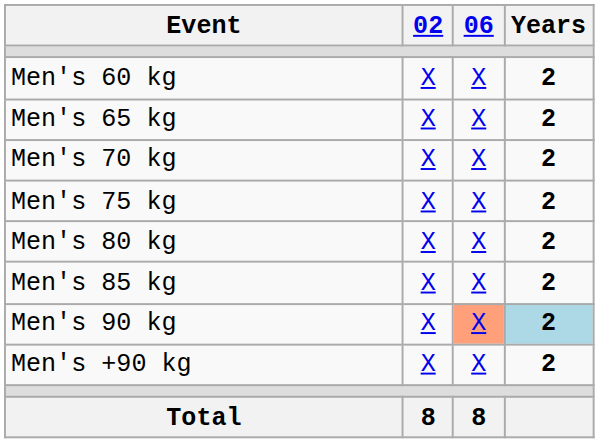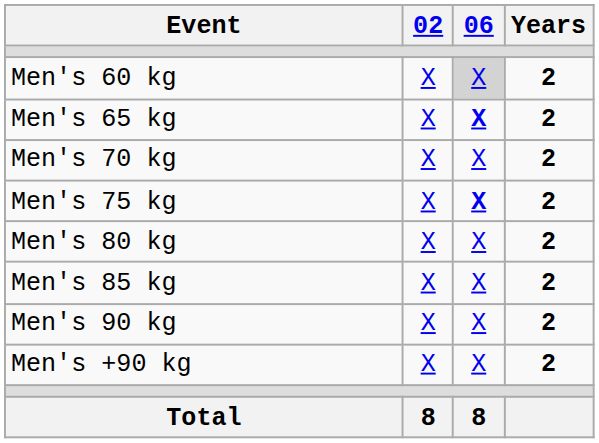(479, 78) no background -> (479, 78) lightgrey background
(479, 119) normal -> (479, 119) bold
(479, 201) normal -> (479, 201) bold
(479, 324) lightsalmon background -> (479, 324) no background
(549, 324) lightblue background -> (549, 324) no background
